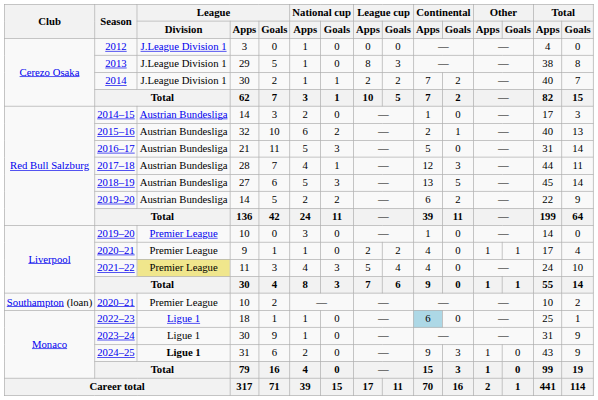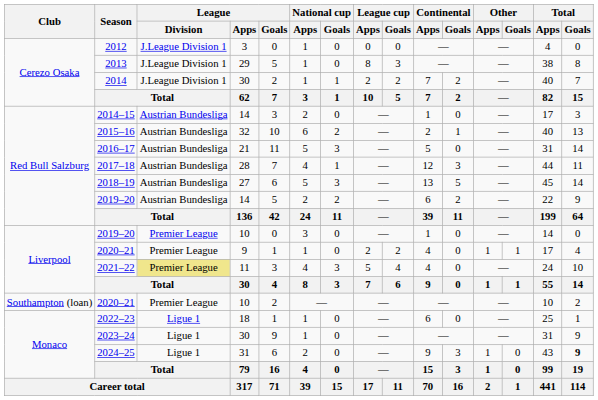(428, 319) lightblue background -> (428, 319) no background
(184, 353) bold -> (184, 353) normal
(578, 353) normal -> (578, 353) bold
